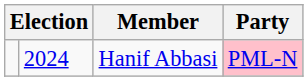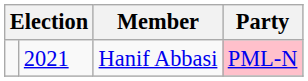(46, 57) 2024 -> (46, 57) 2021
